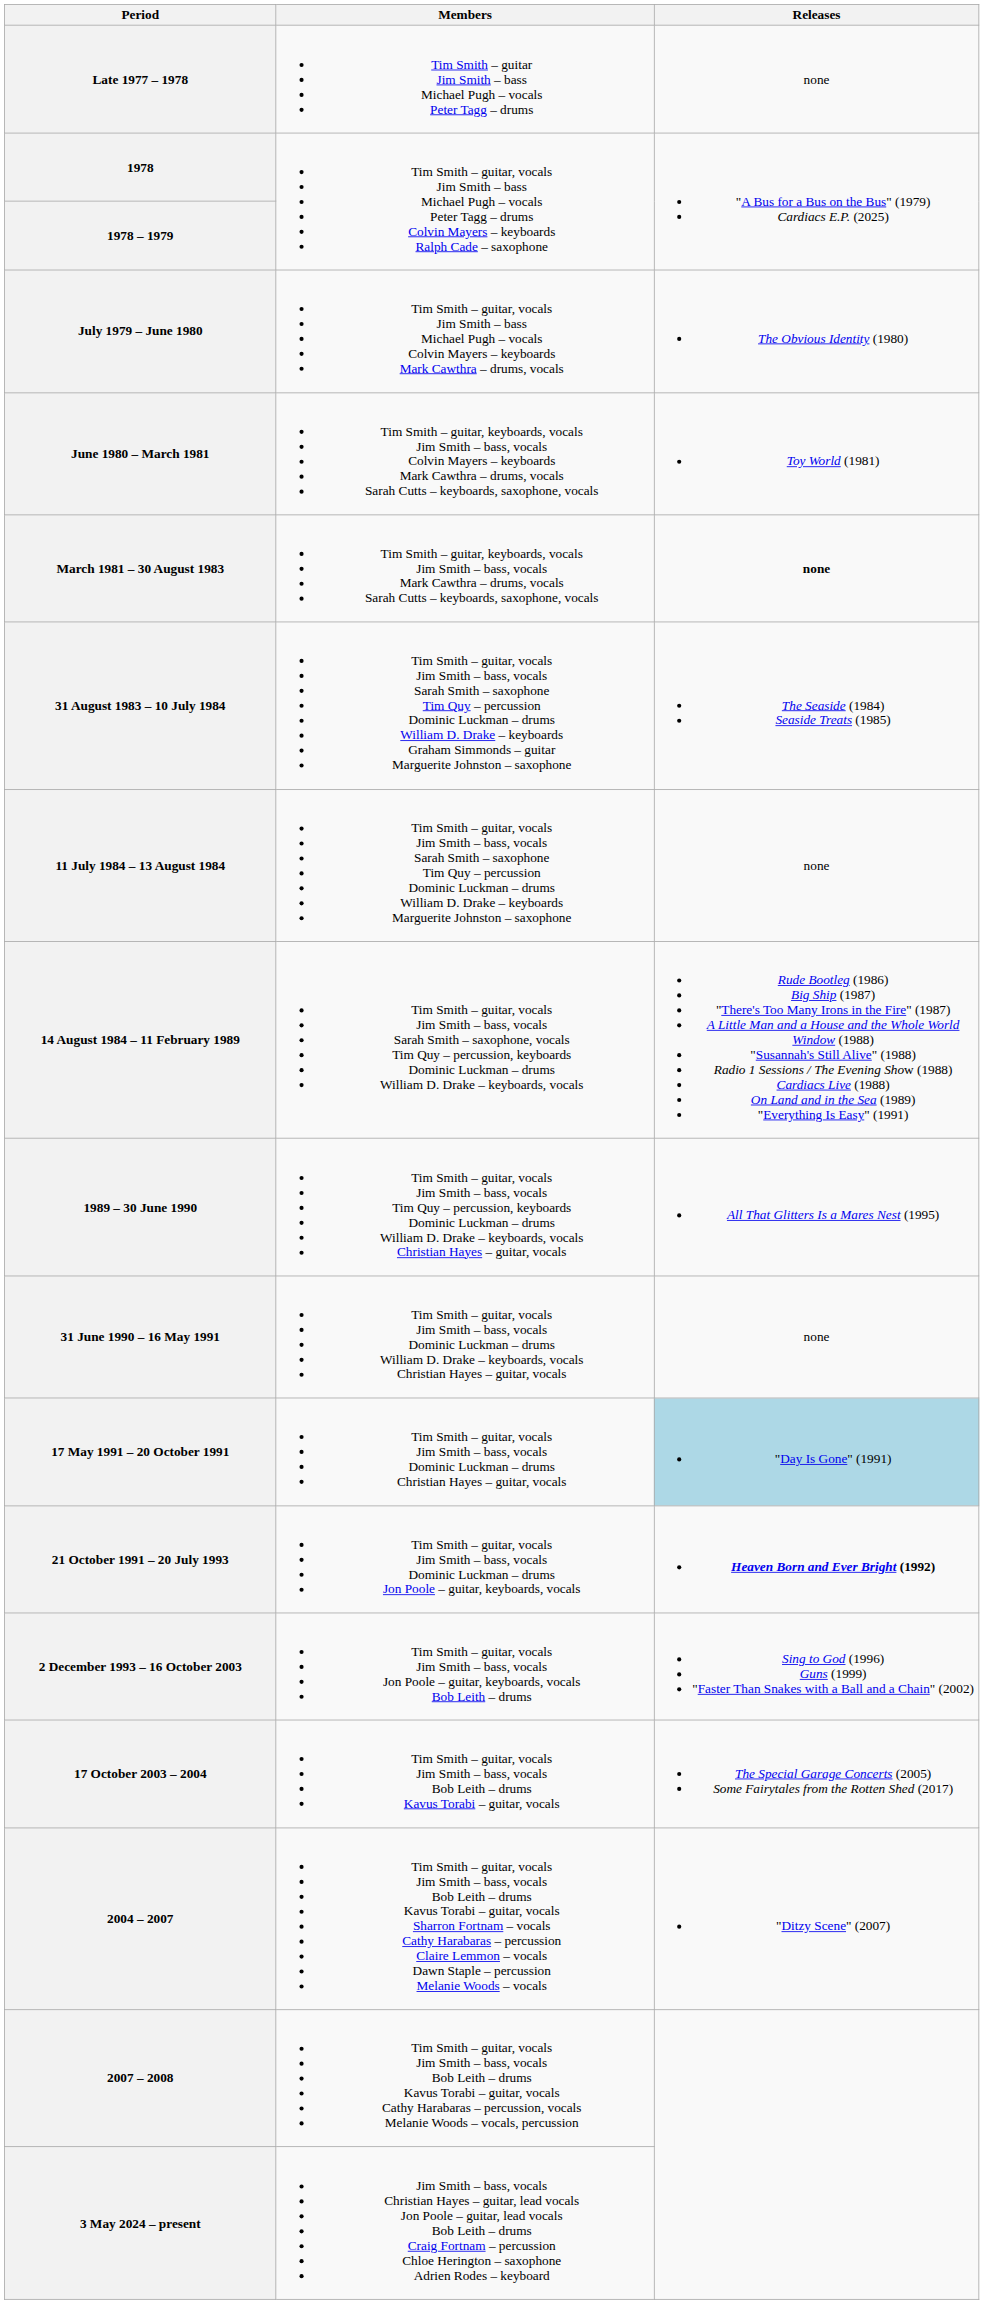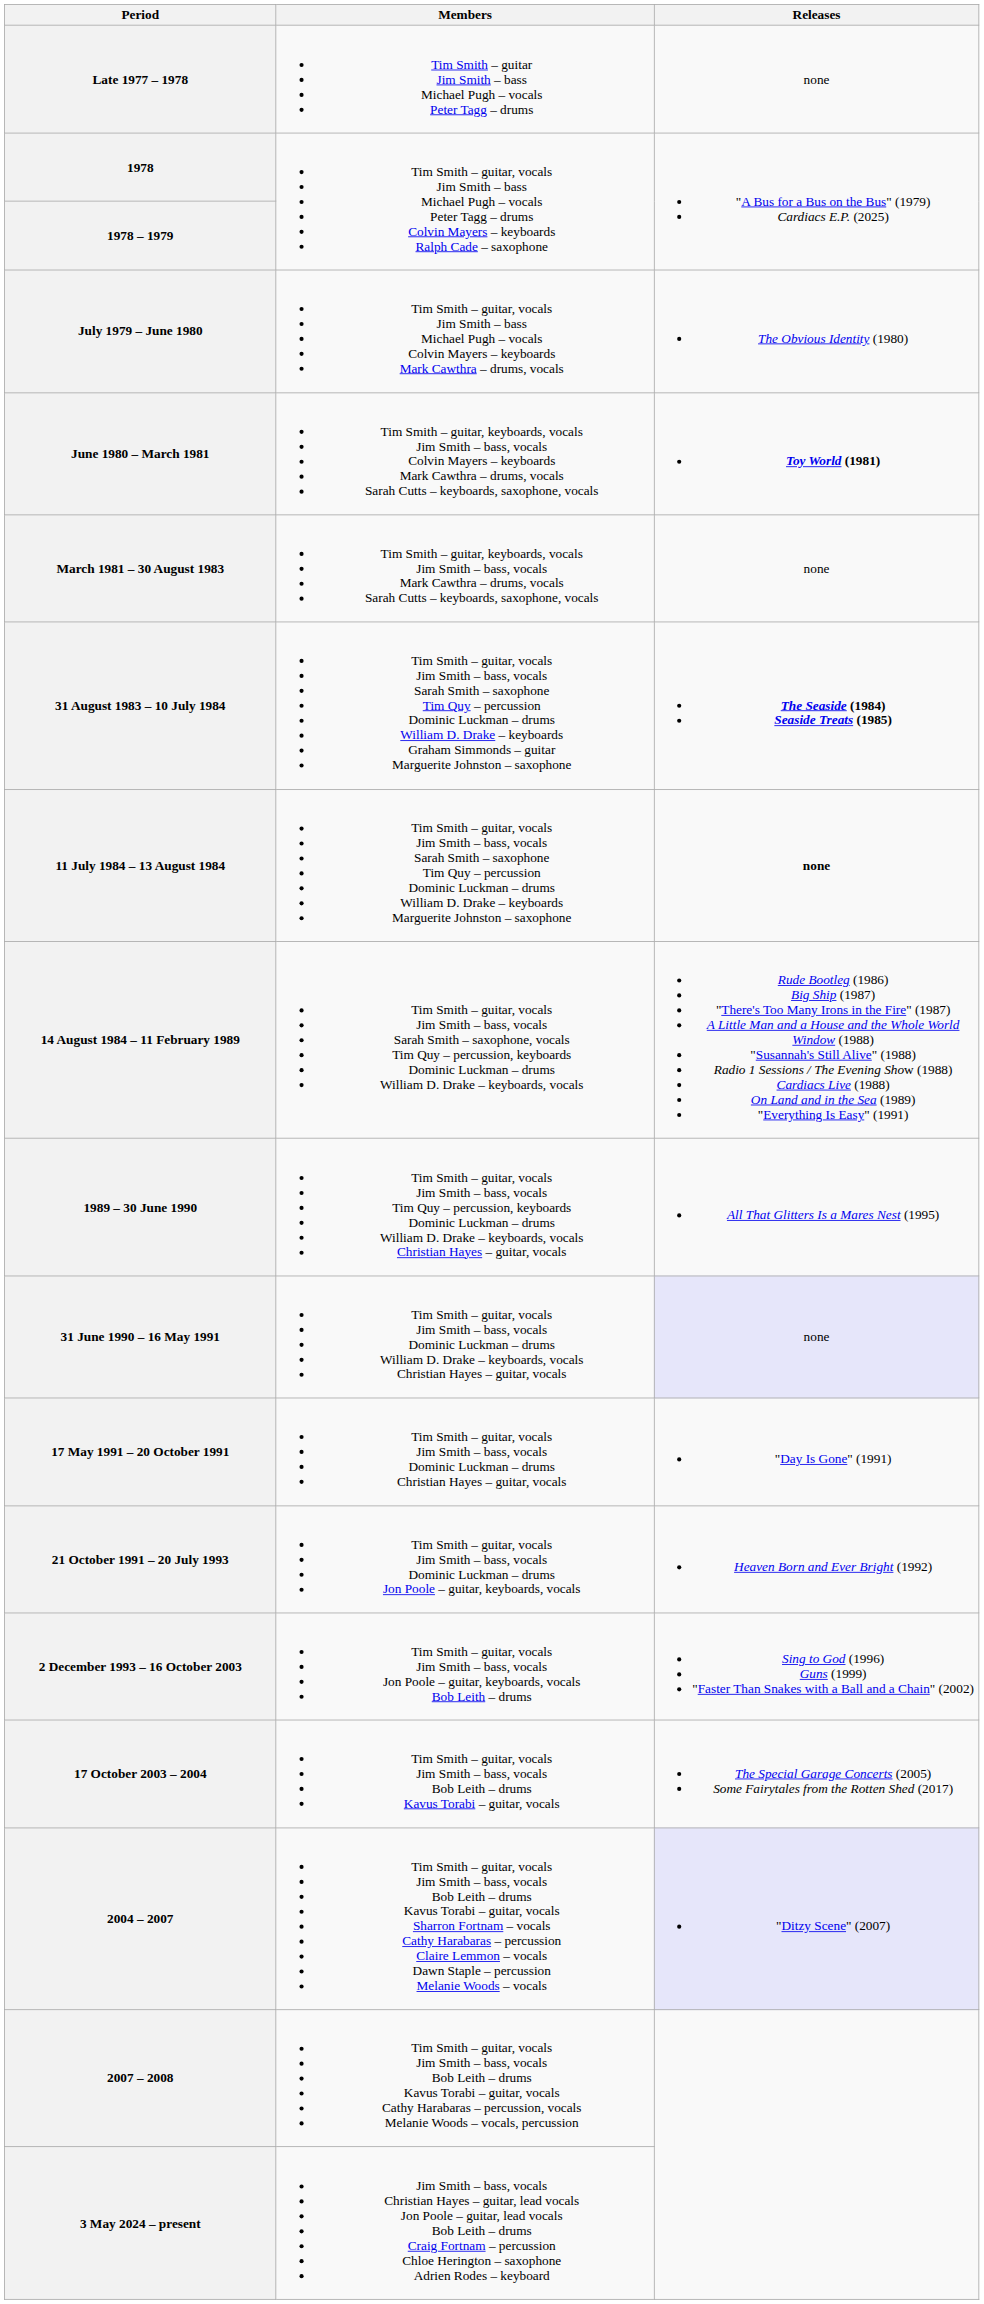(817, 461) normal -> (817, 461) bold
(817, 568) bold -> (817, 568) normal
(817, 713) normal -> (817, 713) bold
(817, 865) normal -> (817, 865) bold
(817, 1337) no background -> (817, 1337) lavender background
(817, 1459) lightblue background -> (817, 1459) no background
(817, 1567) bold -> (817, 1567) normal
(817, 1926) no background -> (817, 1926) lavender background
